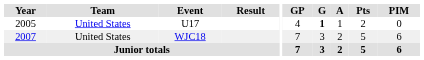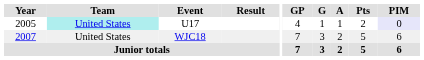(103, 23) no background -> (103, 23) paleturquoise background
(322, 23) bold -> (322, 23) normal
(399, 23) no background -> (399, 23) lavender background
